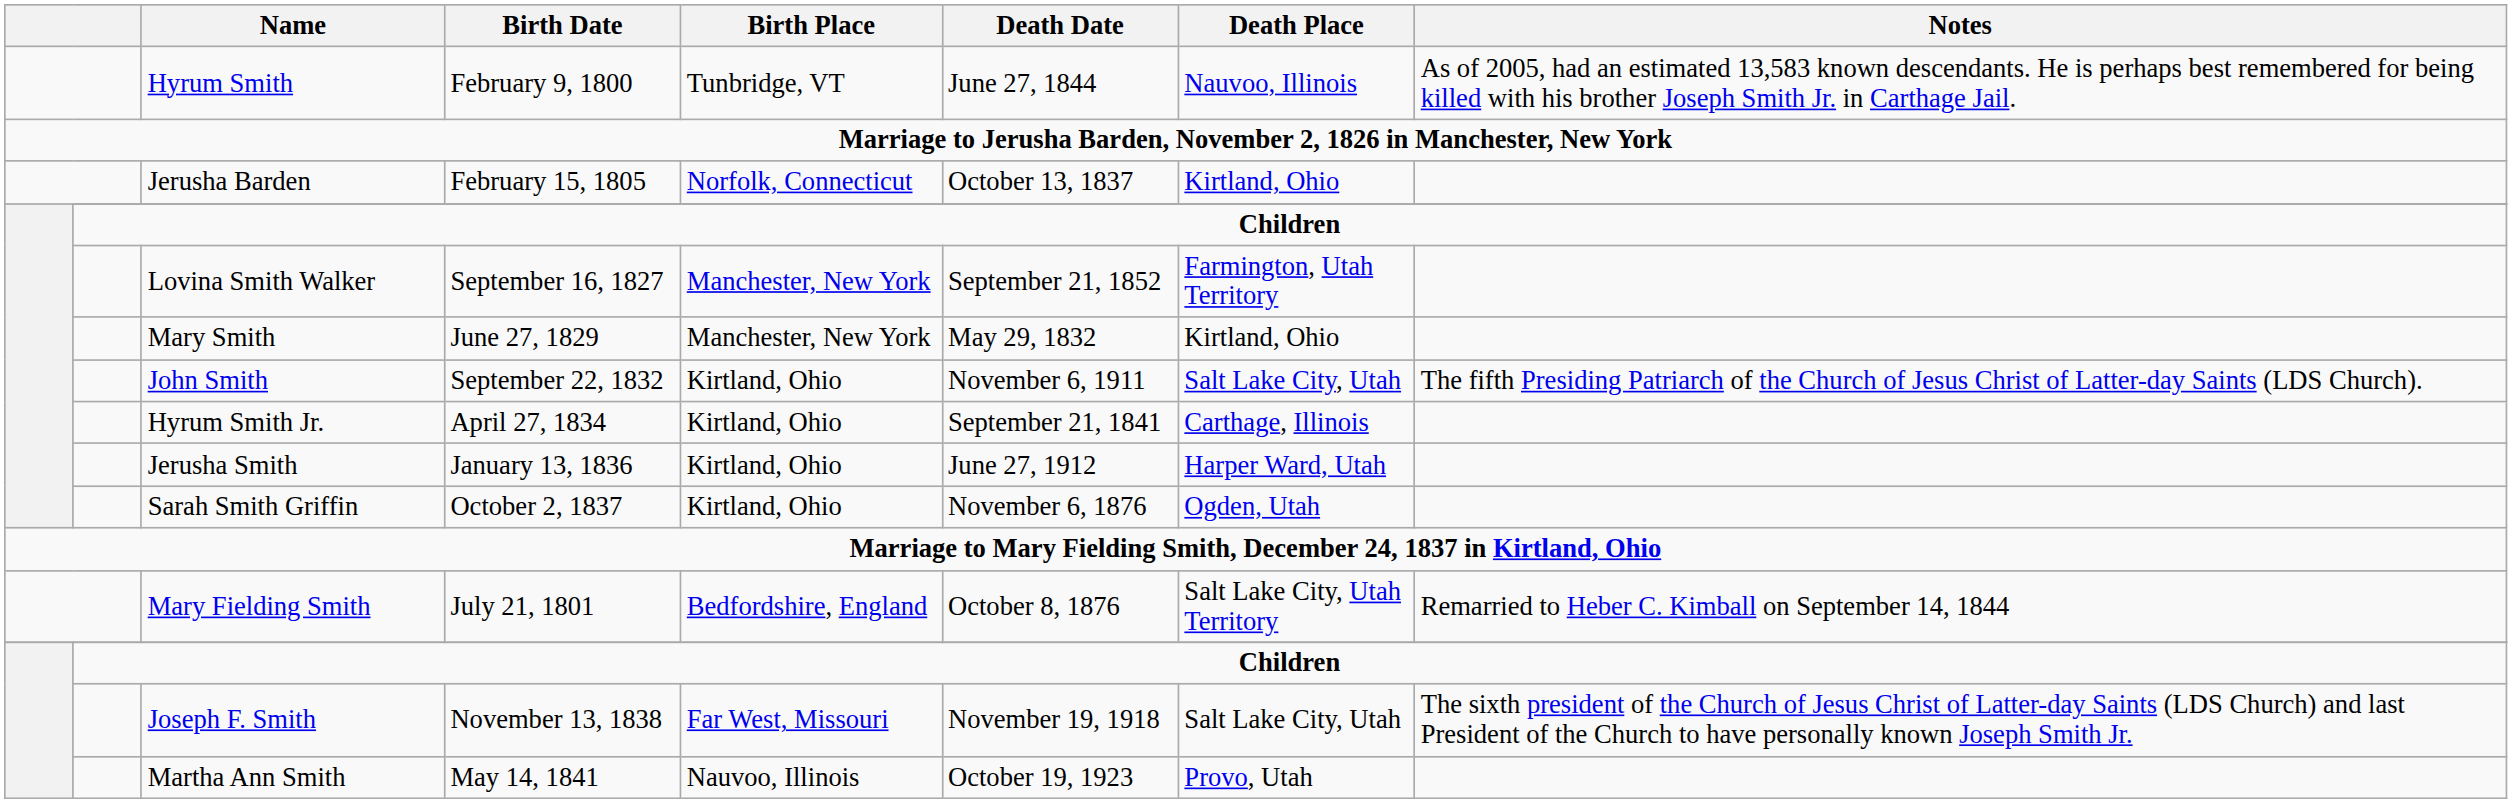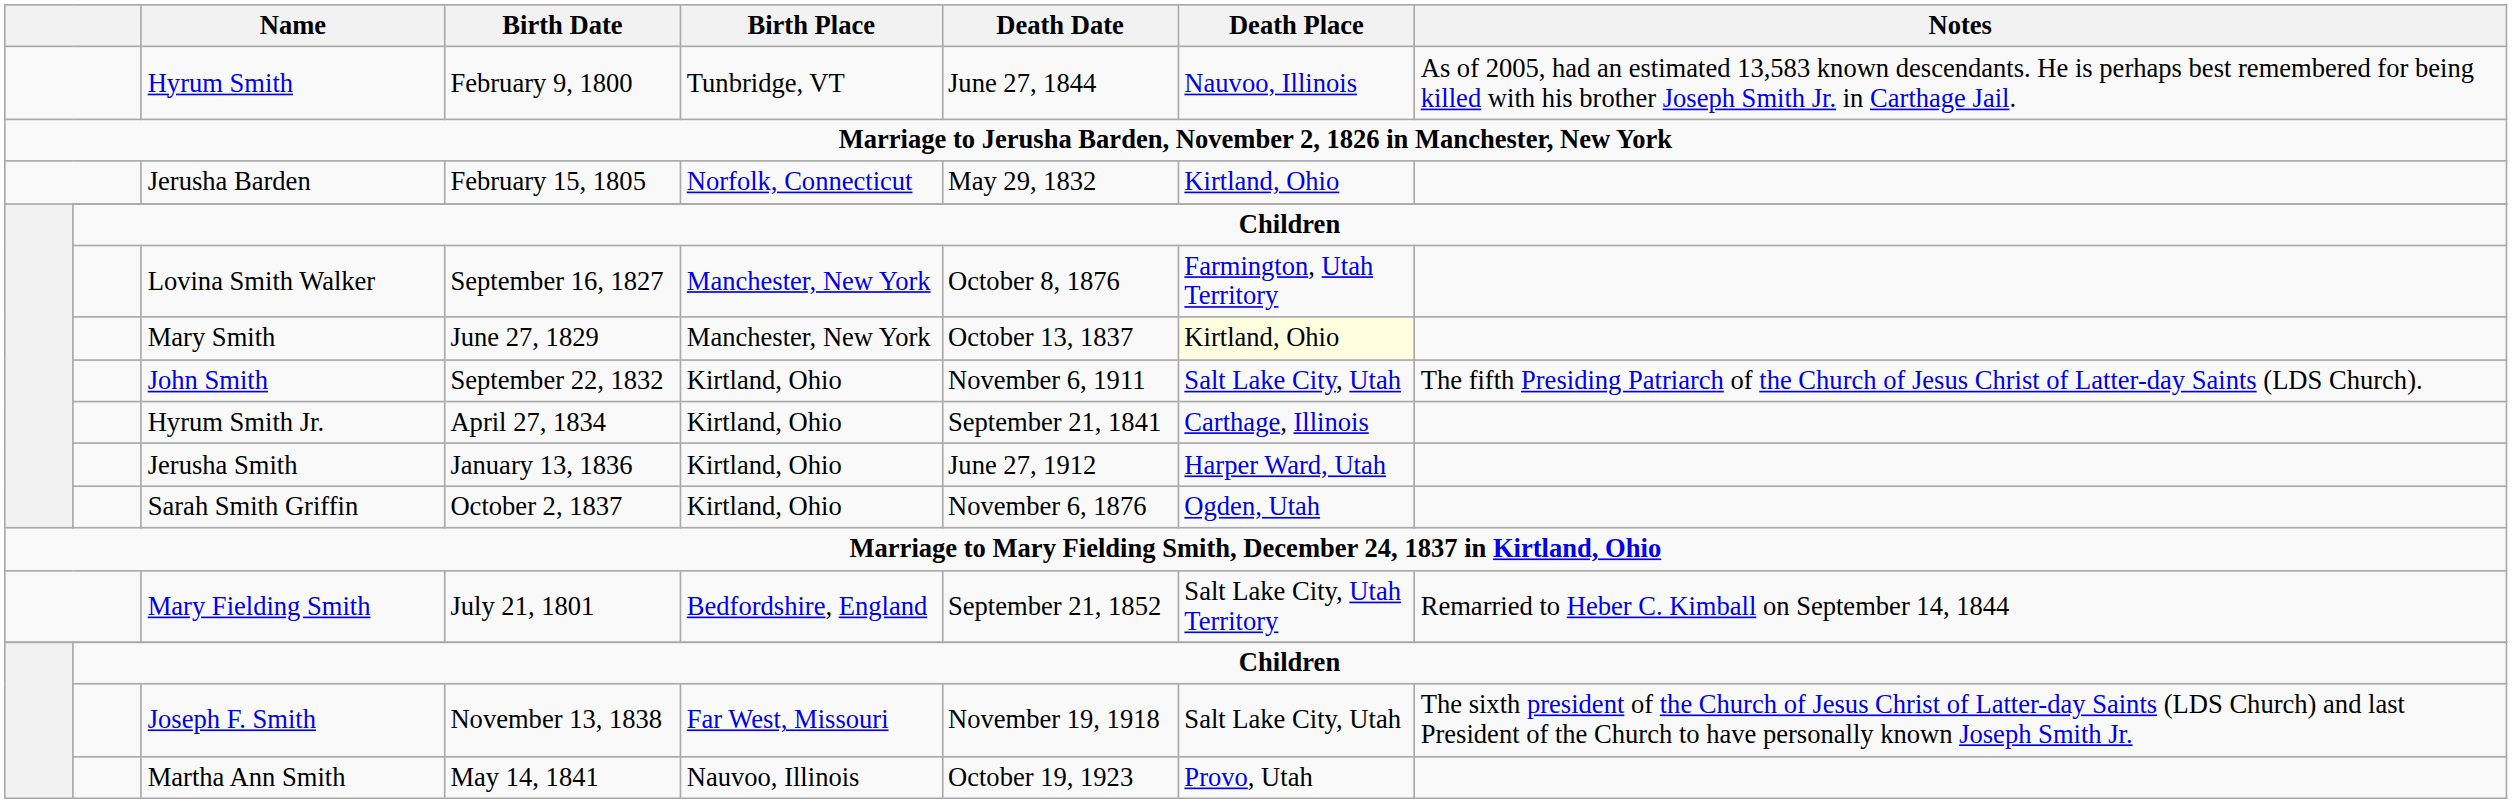(1041, 181) October 13, 1837 -> (1022, 181) May 29, 1832
(1055, 280) September 21, 1852 -> (1034, 280) October 8, 1876
(1022, 338) May 29, 1832 -> (1041, 338) October 13, 1837
(1262, 338) no background -> (1262, 338) lightyellow background
(1034, 605) October 8, 1876 -> (1055, 605) September 21, 1852
